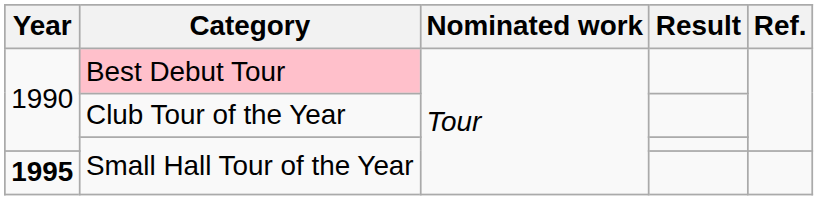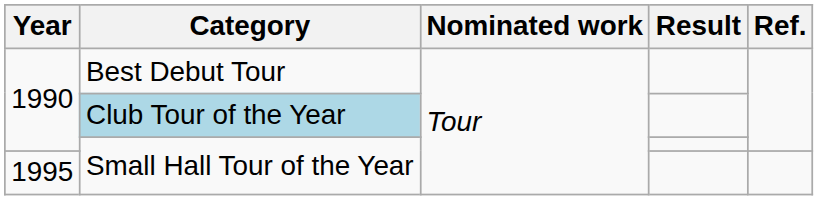(186, 70) pink background -> (186, 70) no background
(216, 114) no background -> (216, 114) lightblue background
(42, 171) bold -> (42, 171) normal
